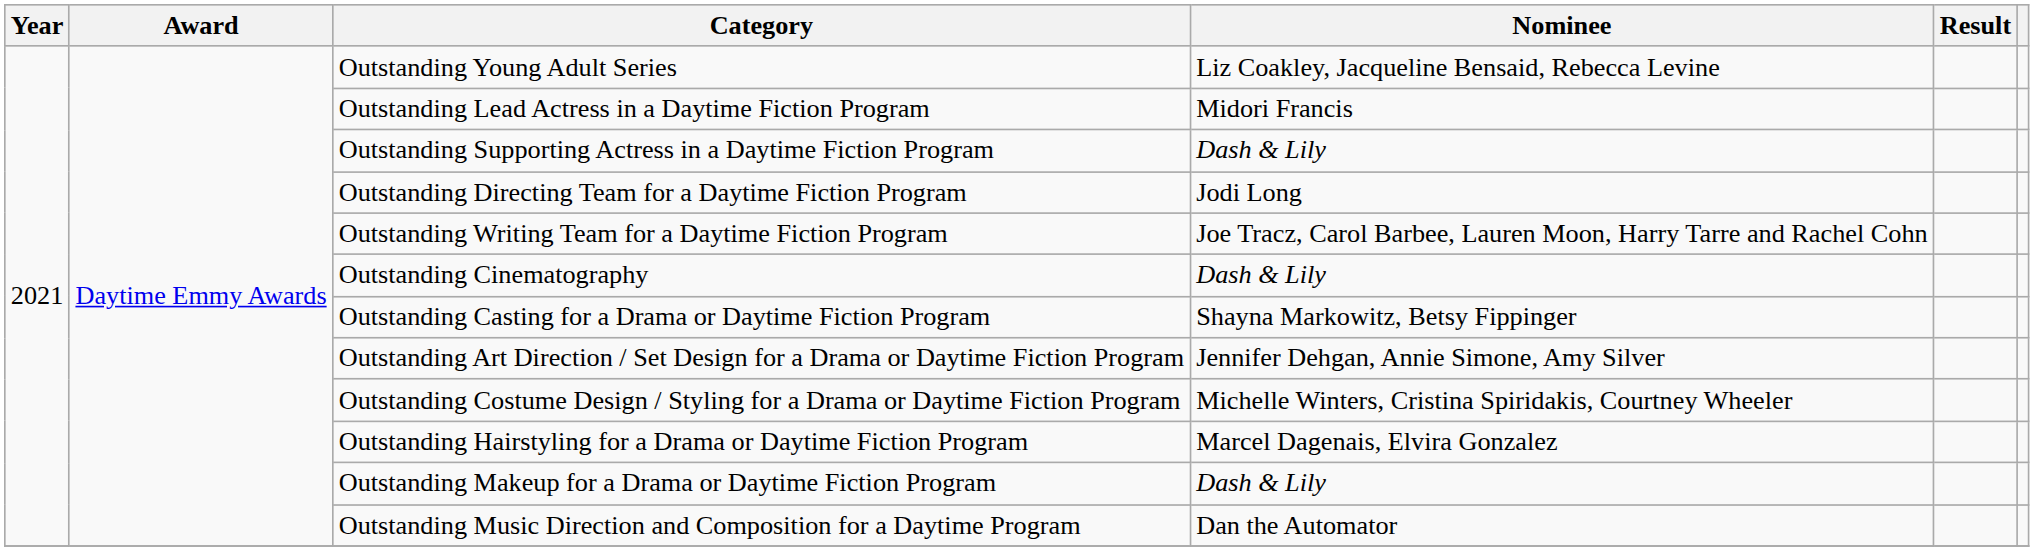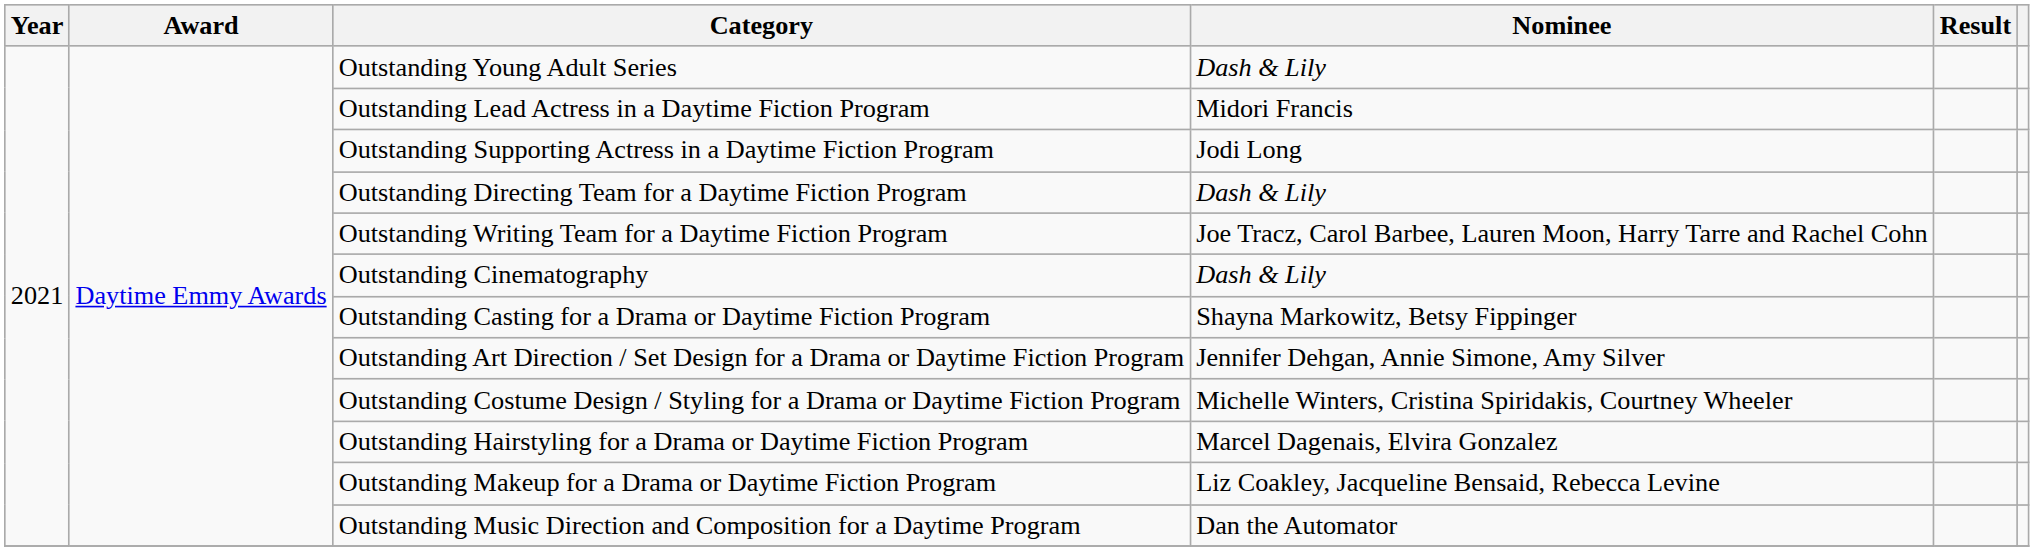(1458, 66) Liz Coakley, Jacqueline Bensaid, Rebecca Levine -> (1261, 66) Dash & Lily
(1261, 150) Dash & Lily -> (1249, 150) Jodi Long
(1249, 191) Jodi Long -> (1261, 191) Dash & Lily
(1261, 483) Dash & Lily -> (1458, 483) Liz Coakley, Jacqueline Bensaid, Rebecca Levine
